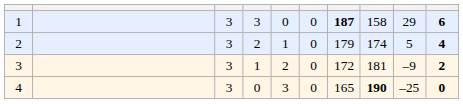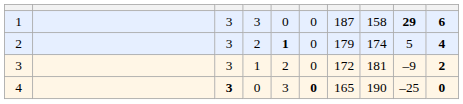(344, 21) bold -> (344, 21) normal
(409, 21) normal -> (409, 21) bold
(285, 43) normal -> (285, 43) bold
(229, 88) normal -> (229, 88) bold
(314, 88) normal -> (314, 88) bold
(377, 88) bold -> (377, 88) normal
